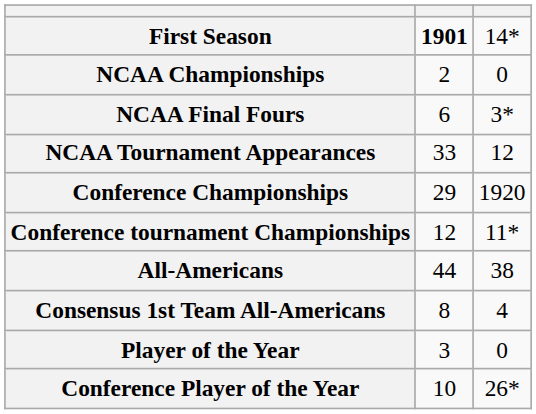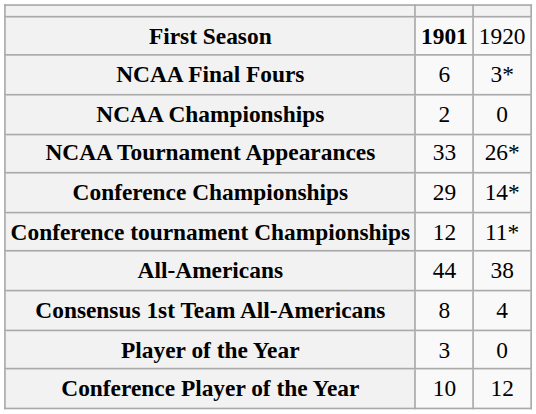(502, 35) 14* -> (502, 35) 1920
rows swapped: (210, 74) <-> (210, 113)
(502, 153) 12 -> (502, 153) 26*
(502, 192) 1920 -> (502, 192) 14*
(502, 388) 26* -> (502, 388) 12
